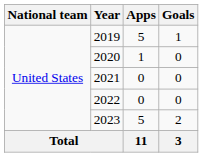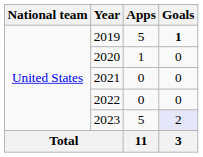(178, 36) normal -> (178, 36) bold
(178, 120) no background -> (178, 120) lavender background
